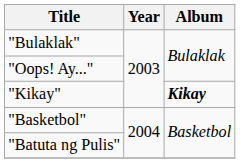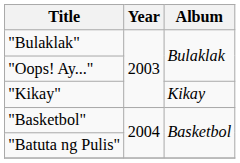(187, 94) bold -> (186, 94) normal
